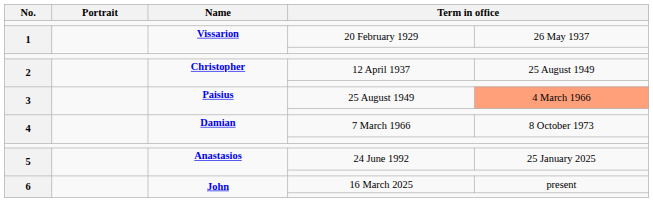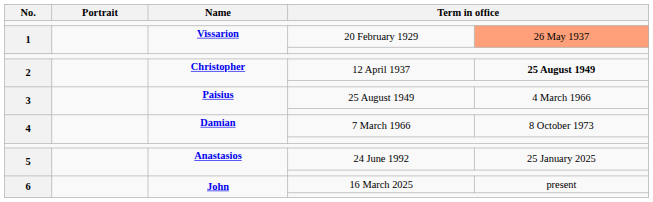(561, 36) no background -> (561, 36) lightsalmon background
(561, 69) normal -> (561, 69) bold
(561, 97) lightsalmon background -> (561, 97) no background
